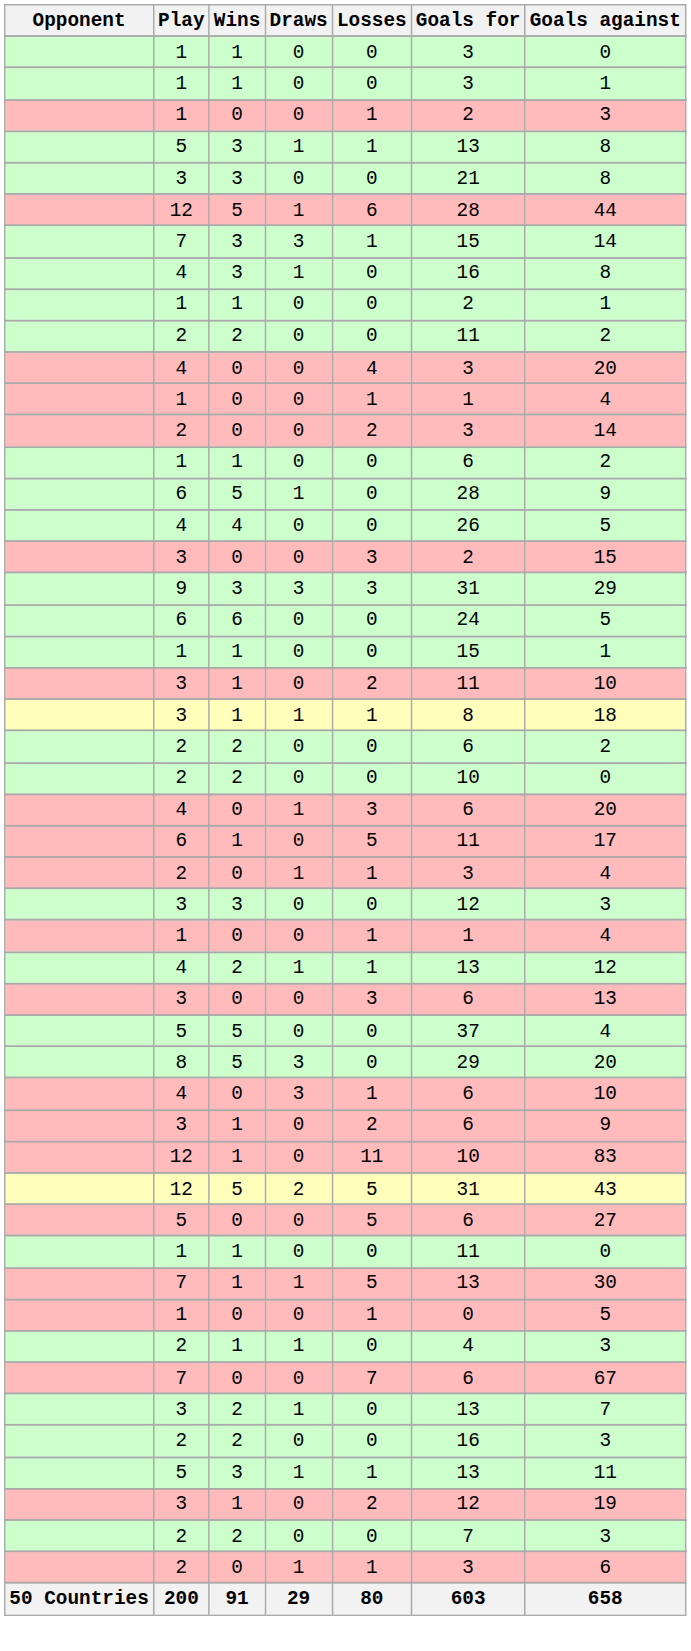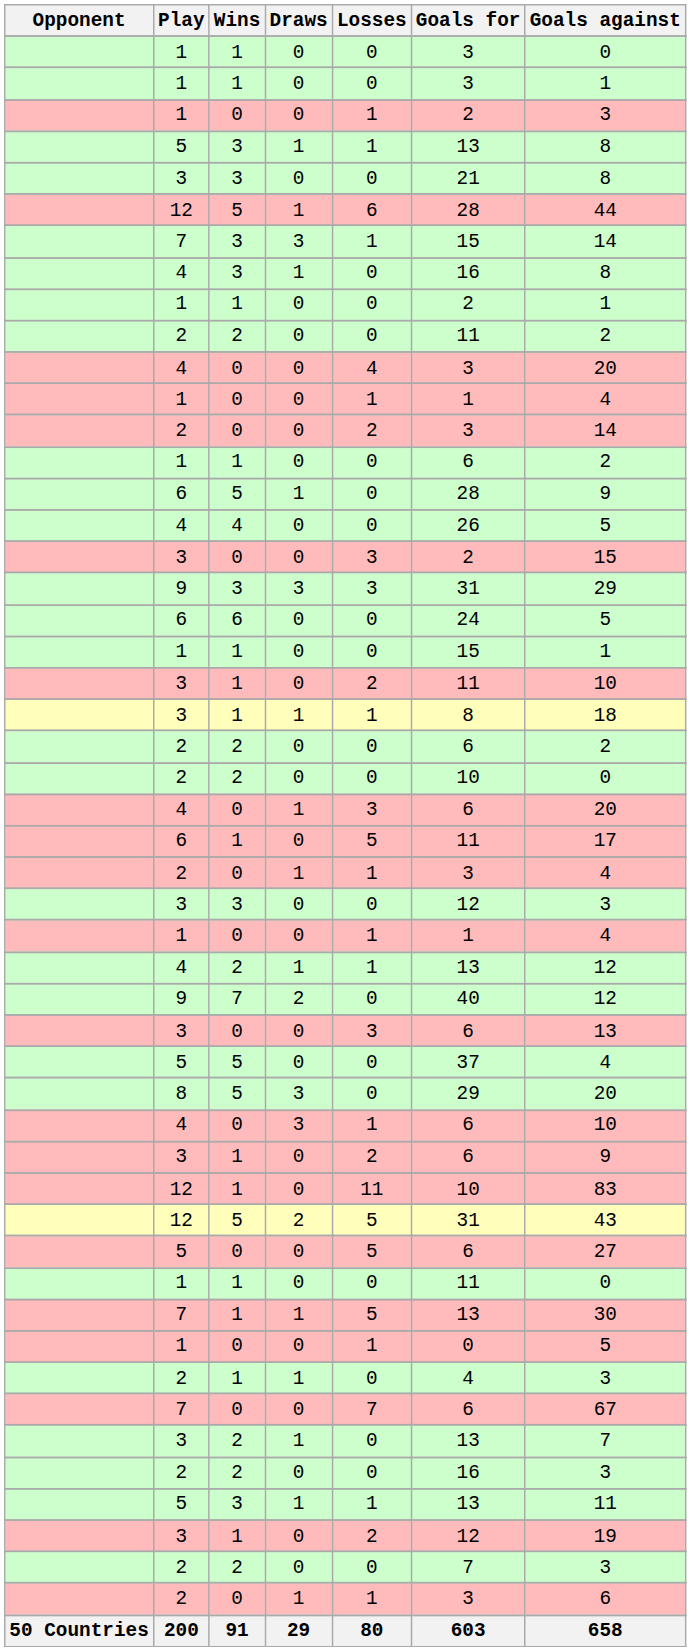+ row: (181, 999)
